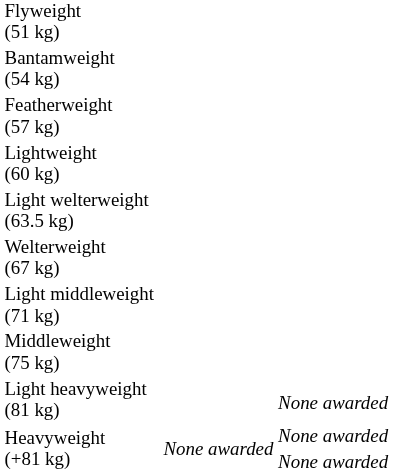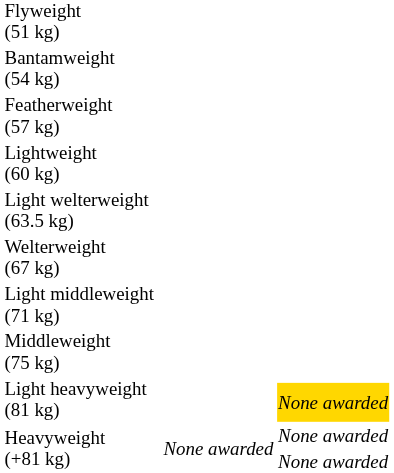(333, 402) no background -> (333, 402) gold background
